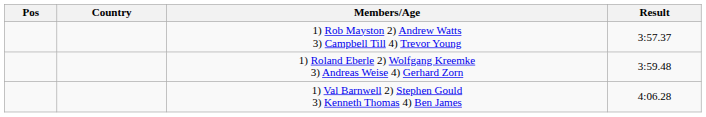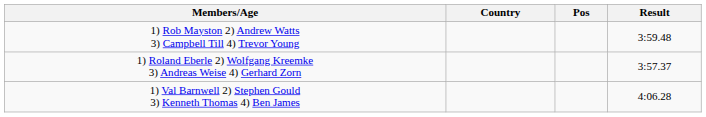columns swapped: (31, 13) <-> (387, 13)
(655, 36) 3:57.37 -> (655, 36) 3:59.48
(655, 66) 3:59.48 -> (655, 66) 3:57.37
